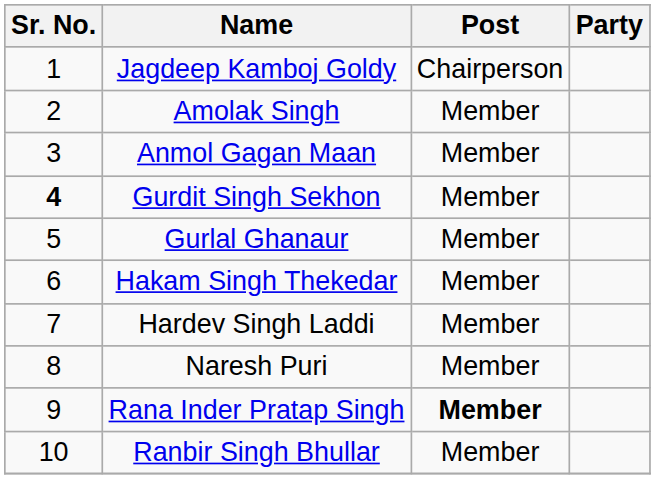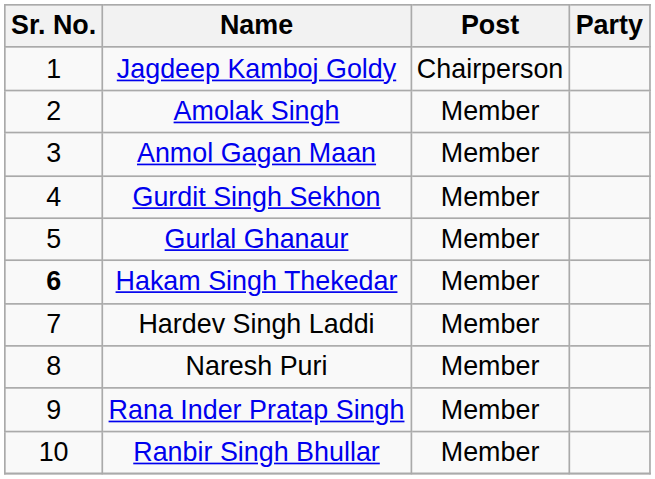(54, 196) bold -> (54, 196) normal
(54, 281) normal -> (54, 281) bold
(490, 409) bold -> (490, 409) normal
